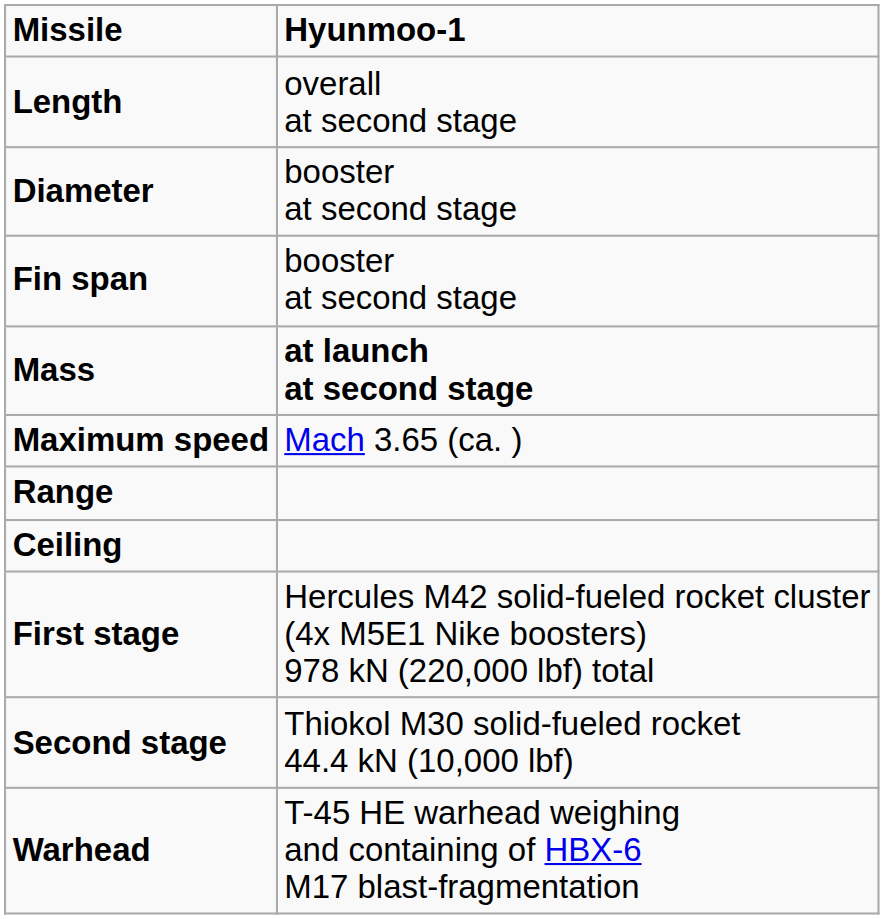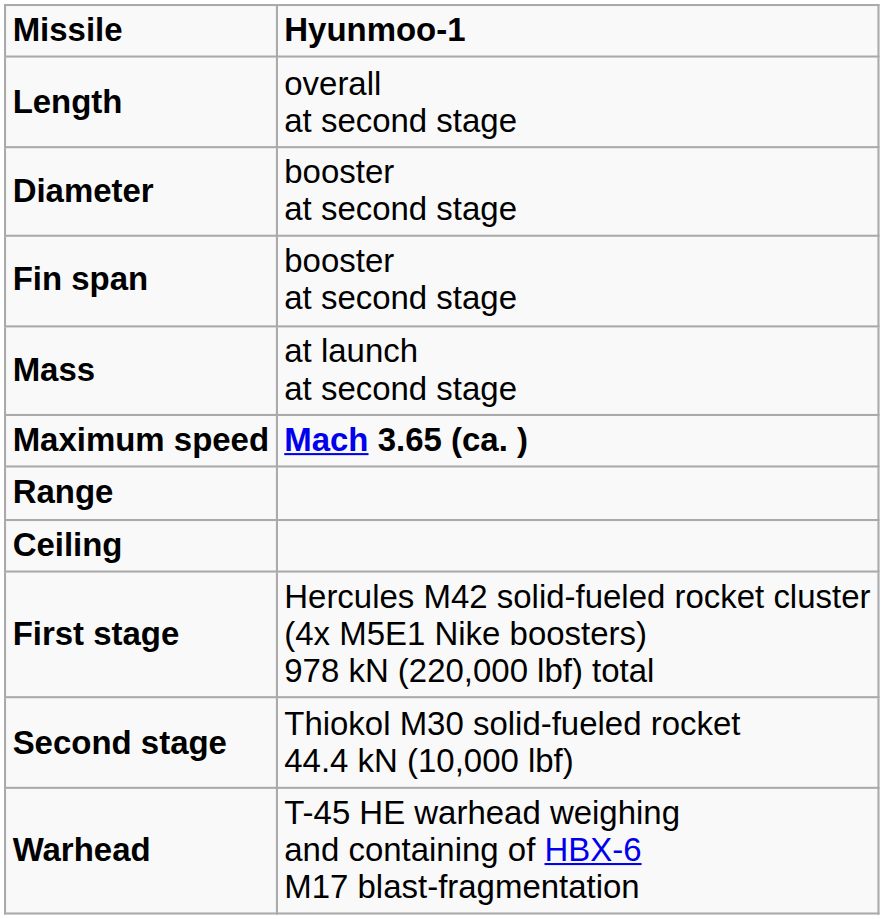(409, 369) bold -> (401, 369) normal
(403, 440) normal -> (406, 440) bold
